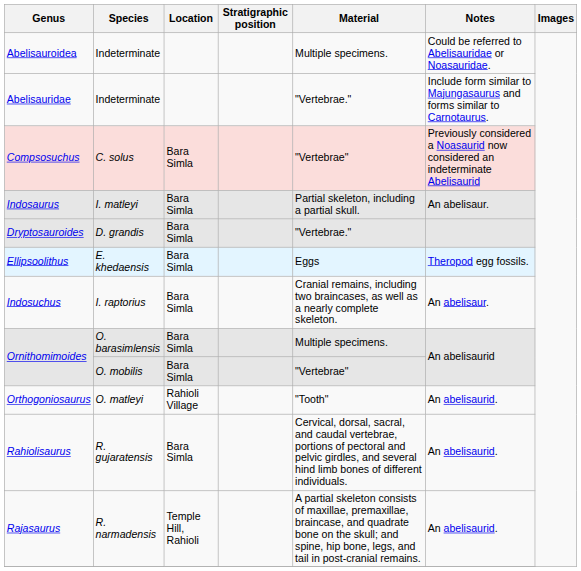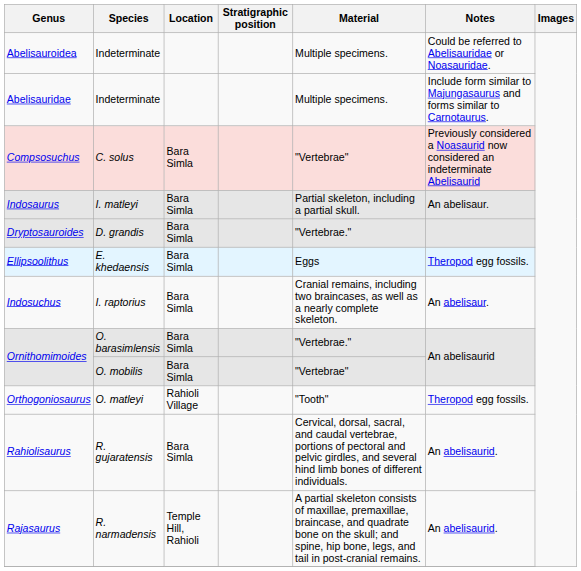(323, 99) "Vertebrae." -> (341, 99) Multiple specimens.
(341, 342) Multiple specimens. -> (323, 342) "Vertebrae."
(463, 400) An abelisaurid. -> (478, 400) Theropod egg fossils.
